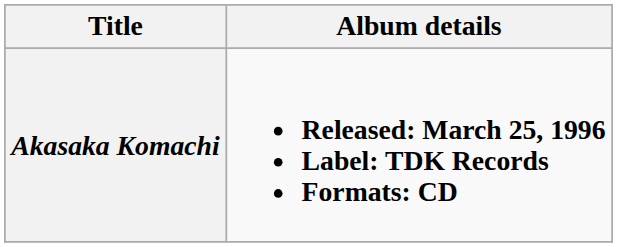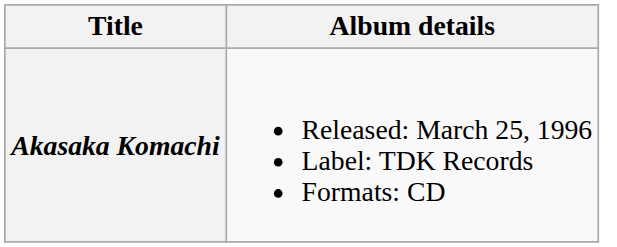(419, 161) bold -> (412, 161) normal
